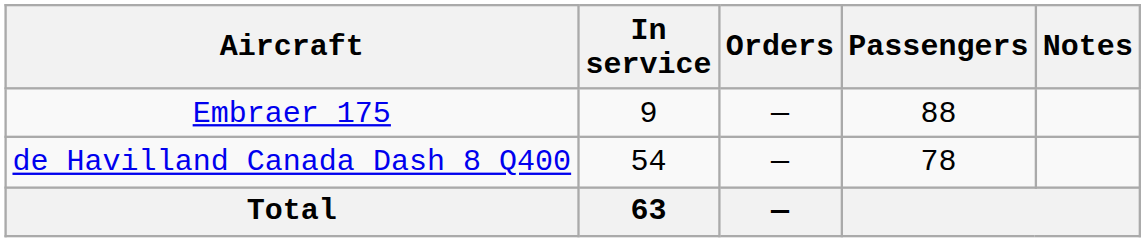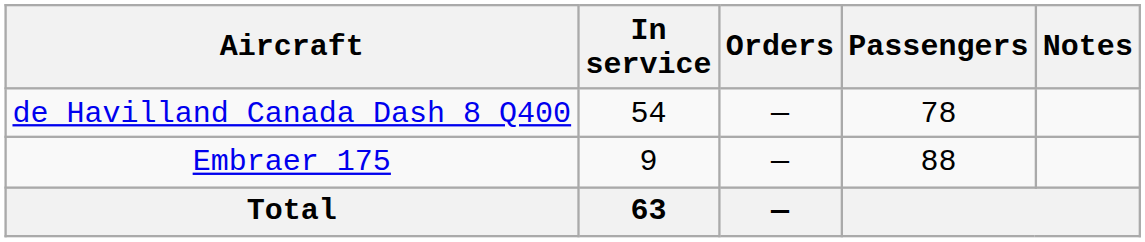rows swapped: (292, 162) <-> (292, 113)
